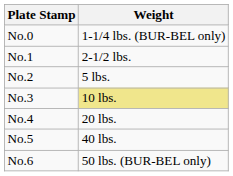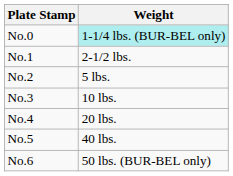(154, 35) no background -> (154, 35) paleturquoise background
(99, 98) khaki background -> (99, 98) no background
